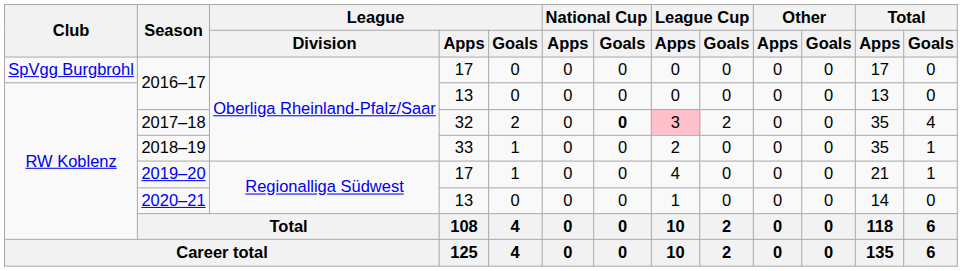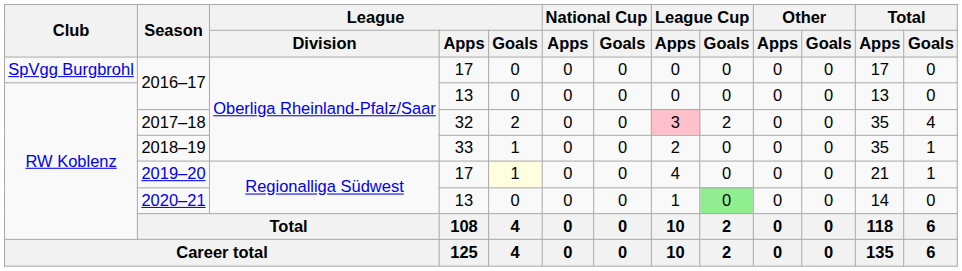(622, 122) bold -> (622, 122) normal
(515, 174) no background -> (515, 174) lightyellow background
(727, 200) no background -> (727, 200) lightgreen background
